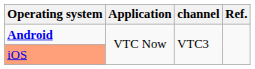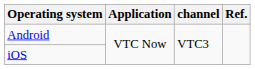(30, 34) bold -> (28, 34) normal
(17, 54) lightsalmon background -> (17, 54) no background
